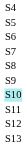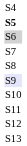(11, 22) normal -> (11, 22) bold
(11, 37) no background -> (11, 37) lightgrey background
(11, 80) no background -> (11, 80) lavender background
(13, 95) paleturquoise background -> (13, 95) no background
